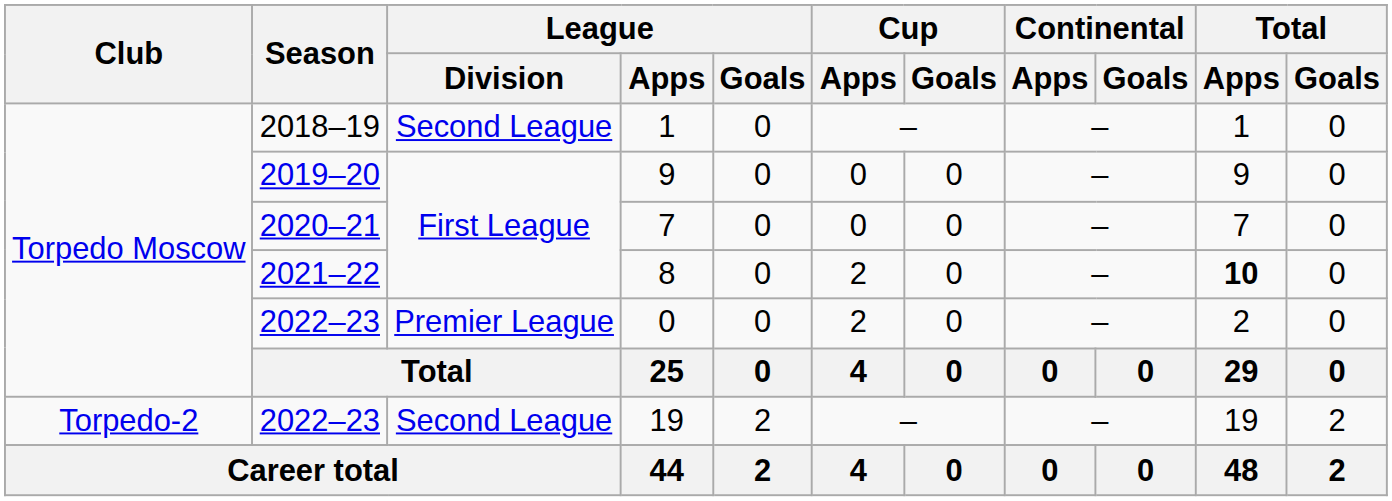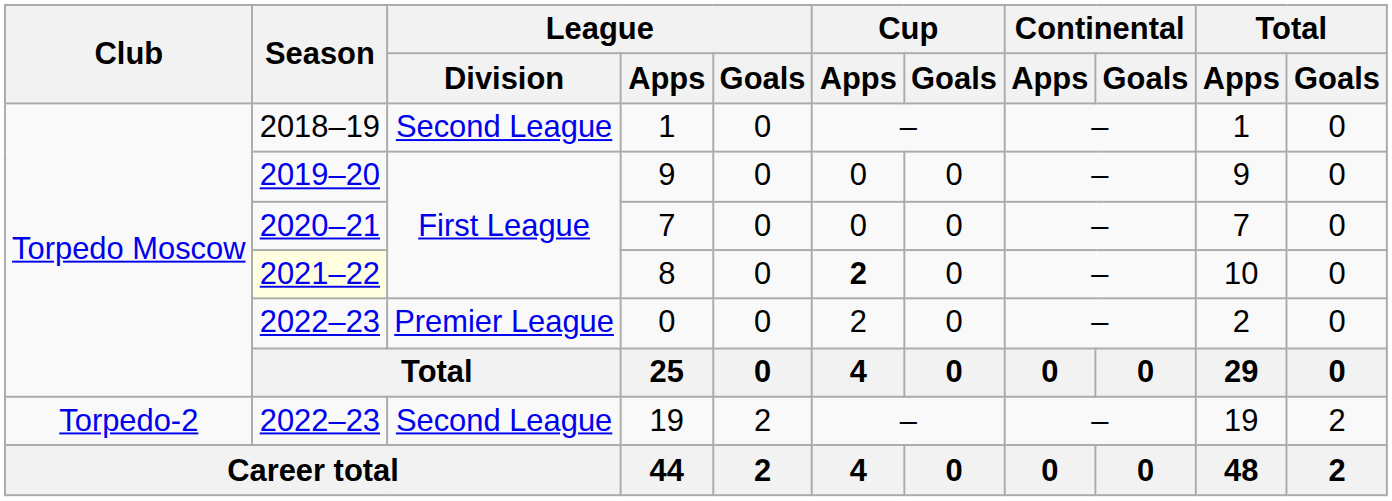(320, 273) no background -> (320, 273) lightyellow background
(858, 273) normal -> (858, 273) bold
(1241, 273) bold -> (1241, 273) normal
